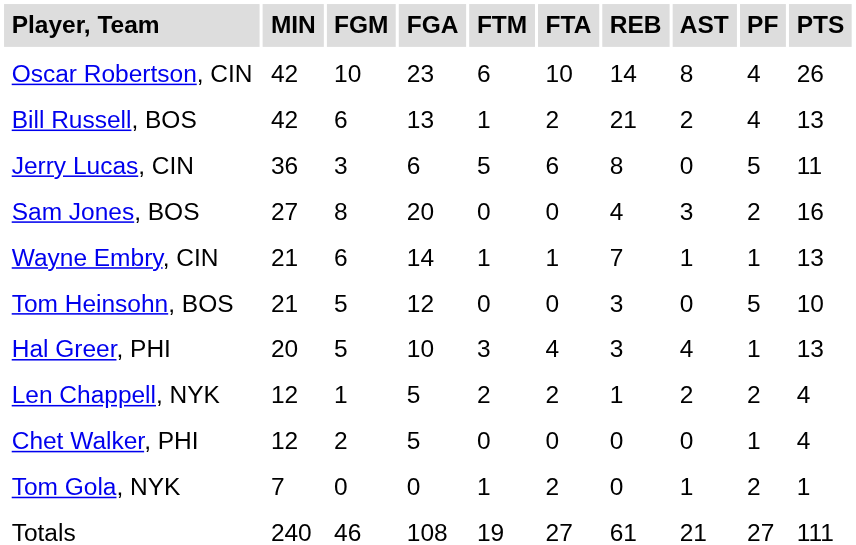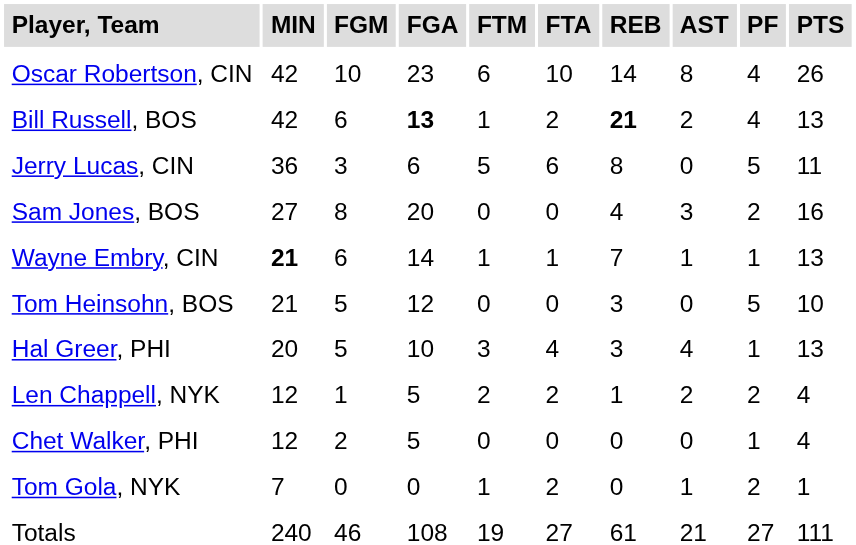(420, 120) normal -> (420, 120) bold
(623, 120) normal -> (623, 120) bold
(284, 257) normal -> (284, 257) bold
